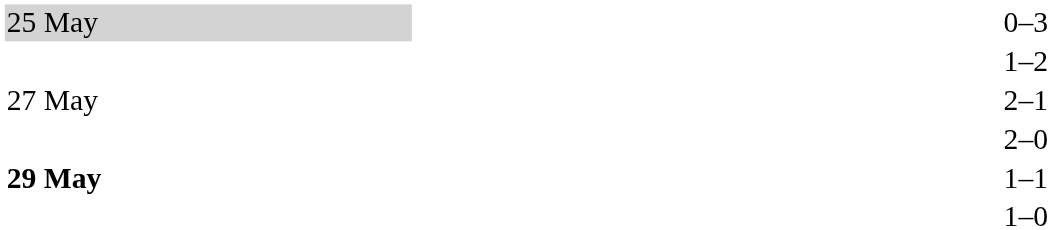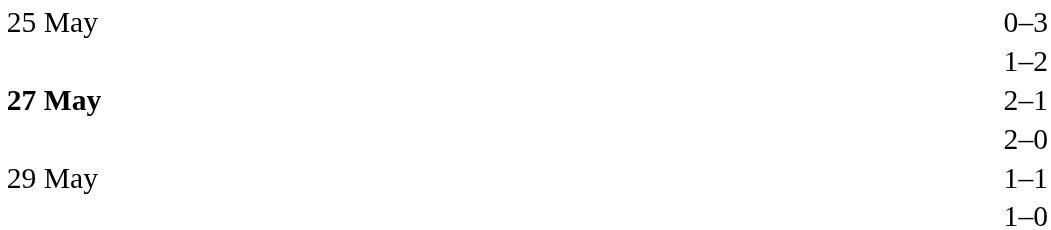(52, 22) lightgrey background -> (52, 22) no background
(52, 100) normal -> (54, 100) bold
(54, 177) bold -> (52, 177) normal
